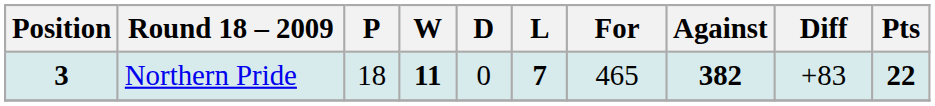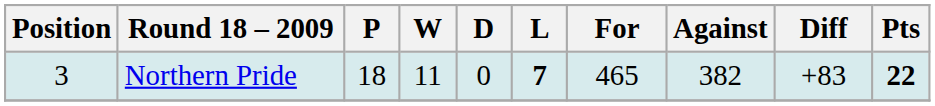(62, 75) bold -> (62, 75) normal
(428, 75) bold -> (428, 75) normal
(720, 75) bold -> (720, 75) normal
